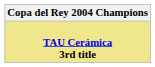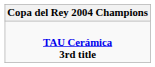(78, 48) khaki background -> (78, 48) no background
